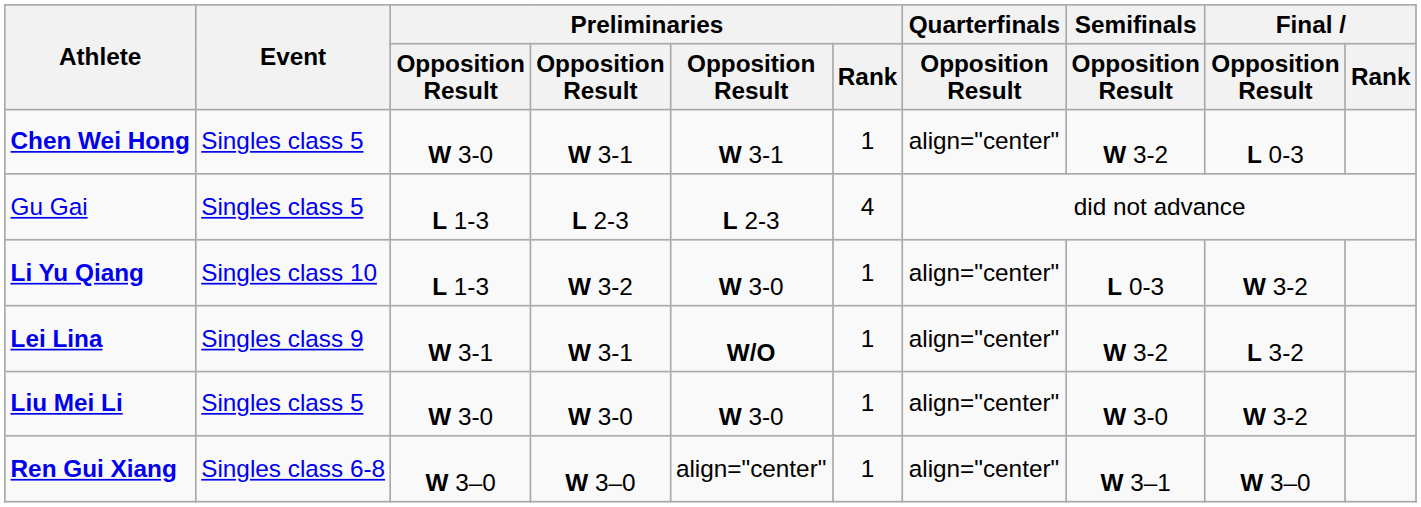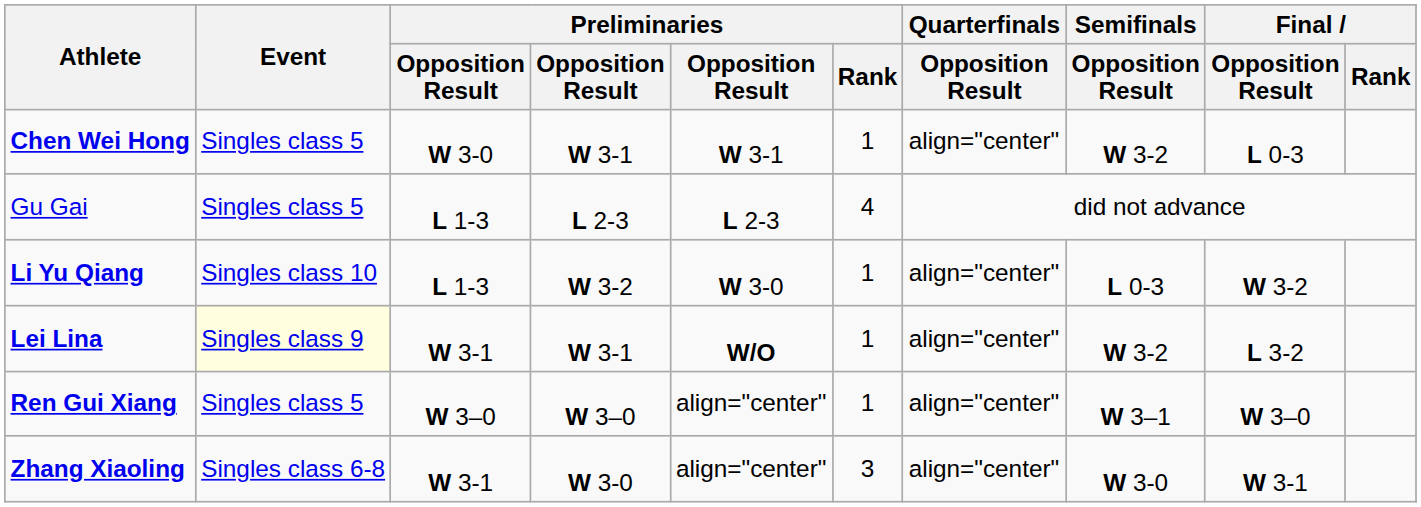(282, 338) no background -> (282, 338) lightyellow background
- row: (67, 404)
(293, 469) Singles class 6-8 -> (282, 404) Singles class 5
+ row: (98, 469)
